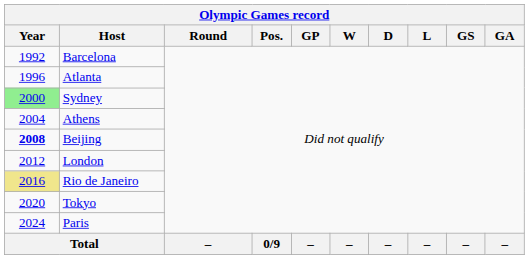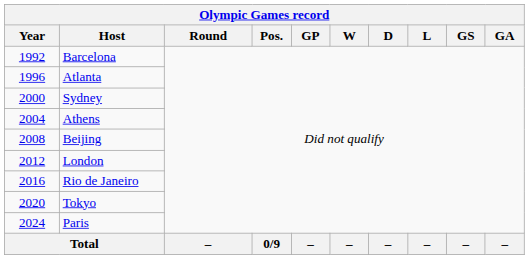(32, 98) lightgreen background -> (32, 98) no background
(32, 139) bold -> (32, 139) normal
(32, 181) khaki background -> (32, 181) no background
